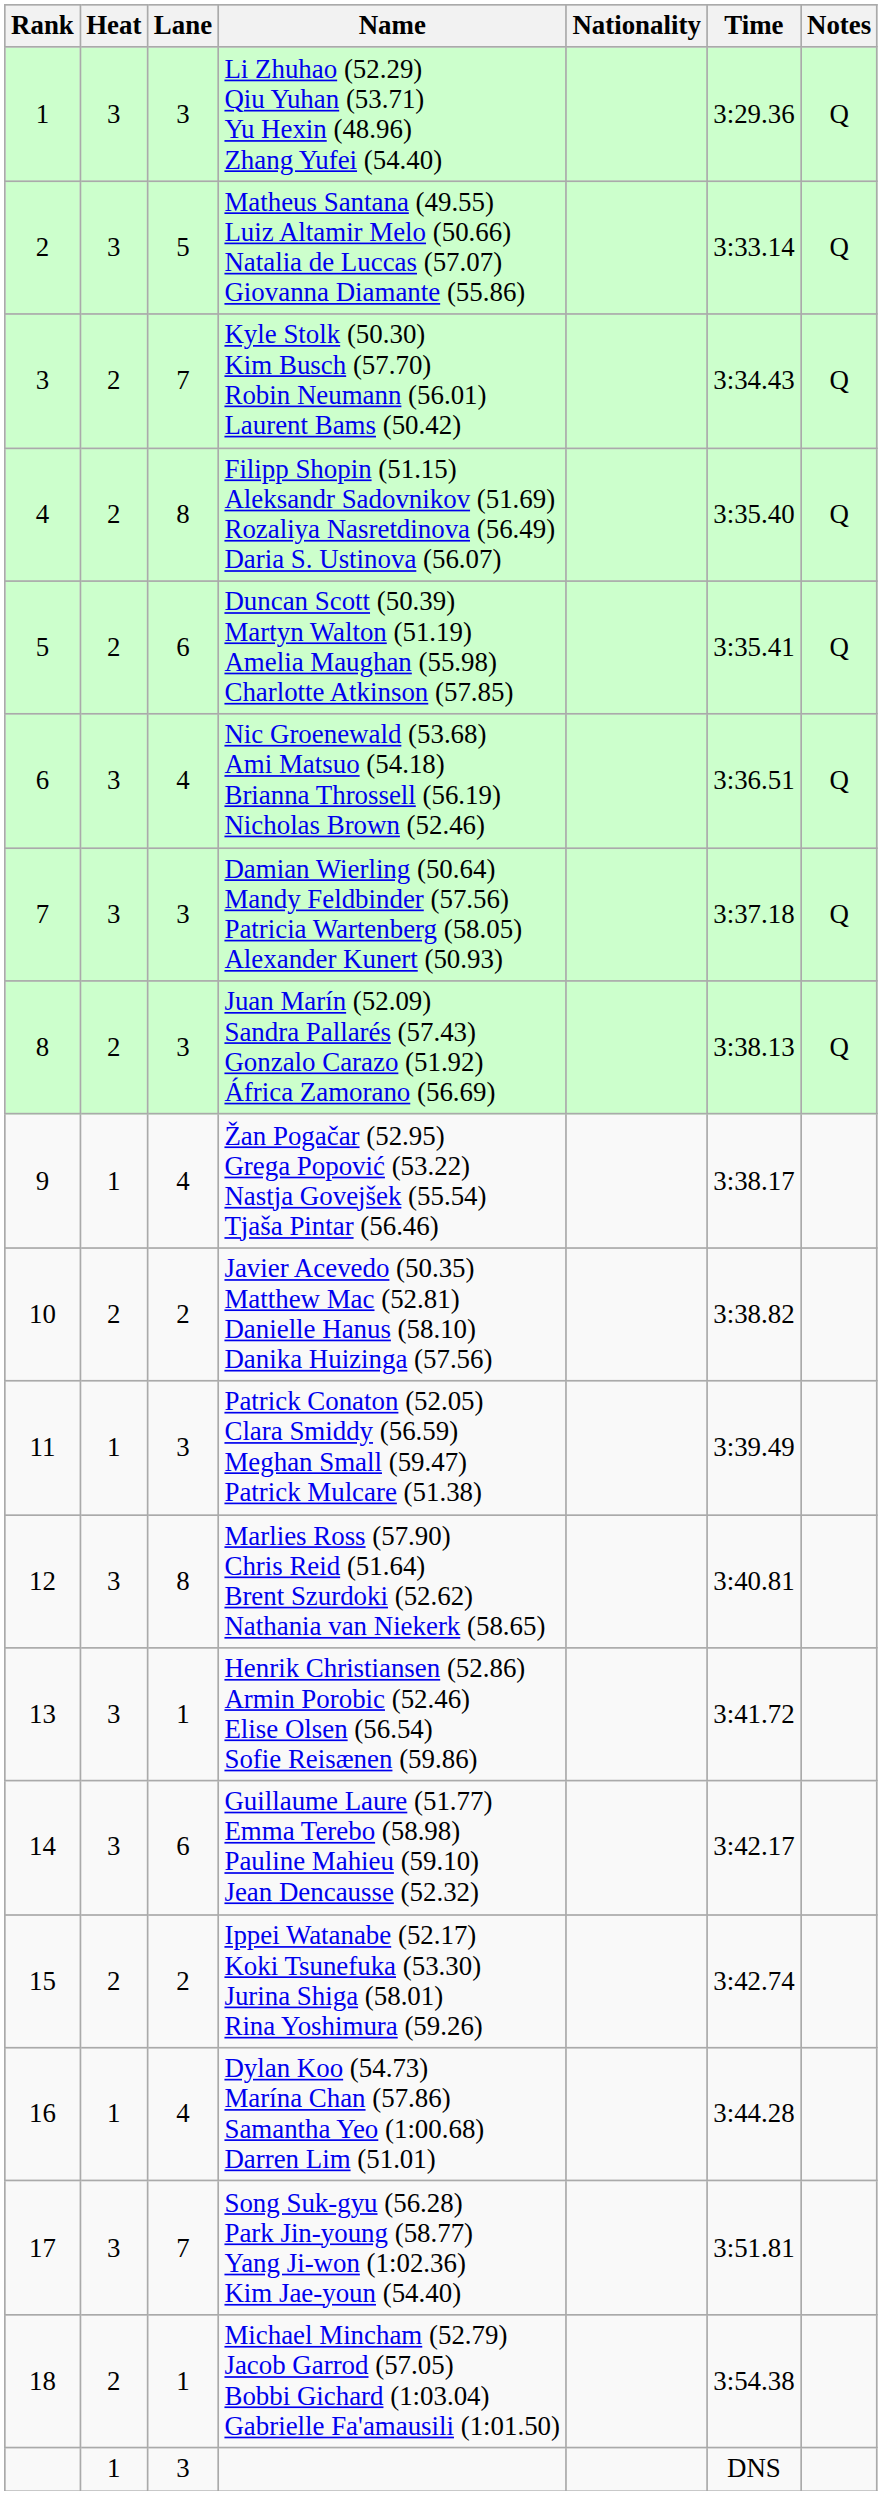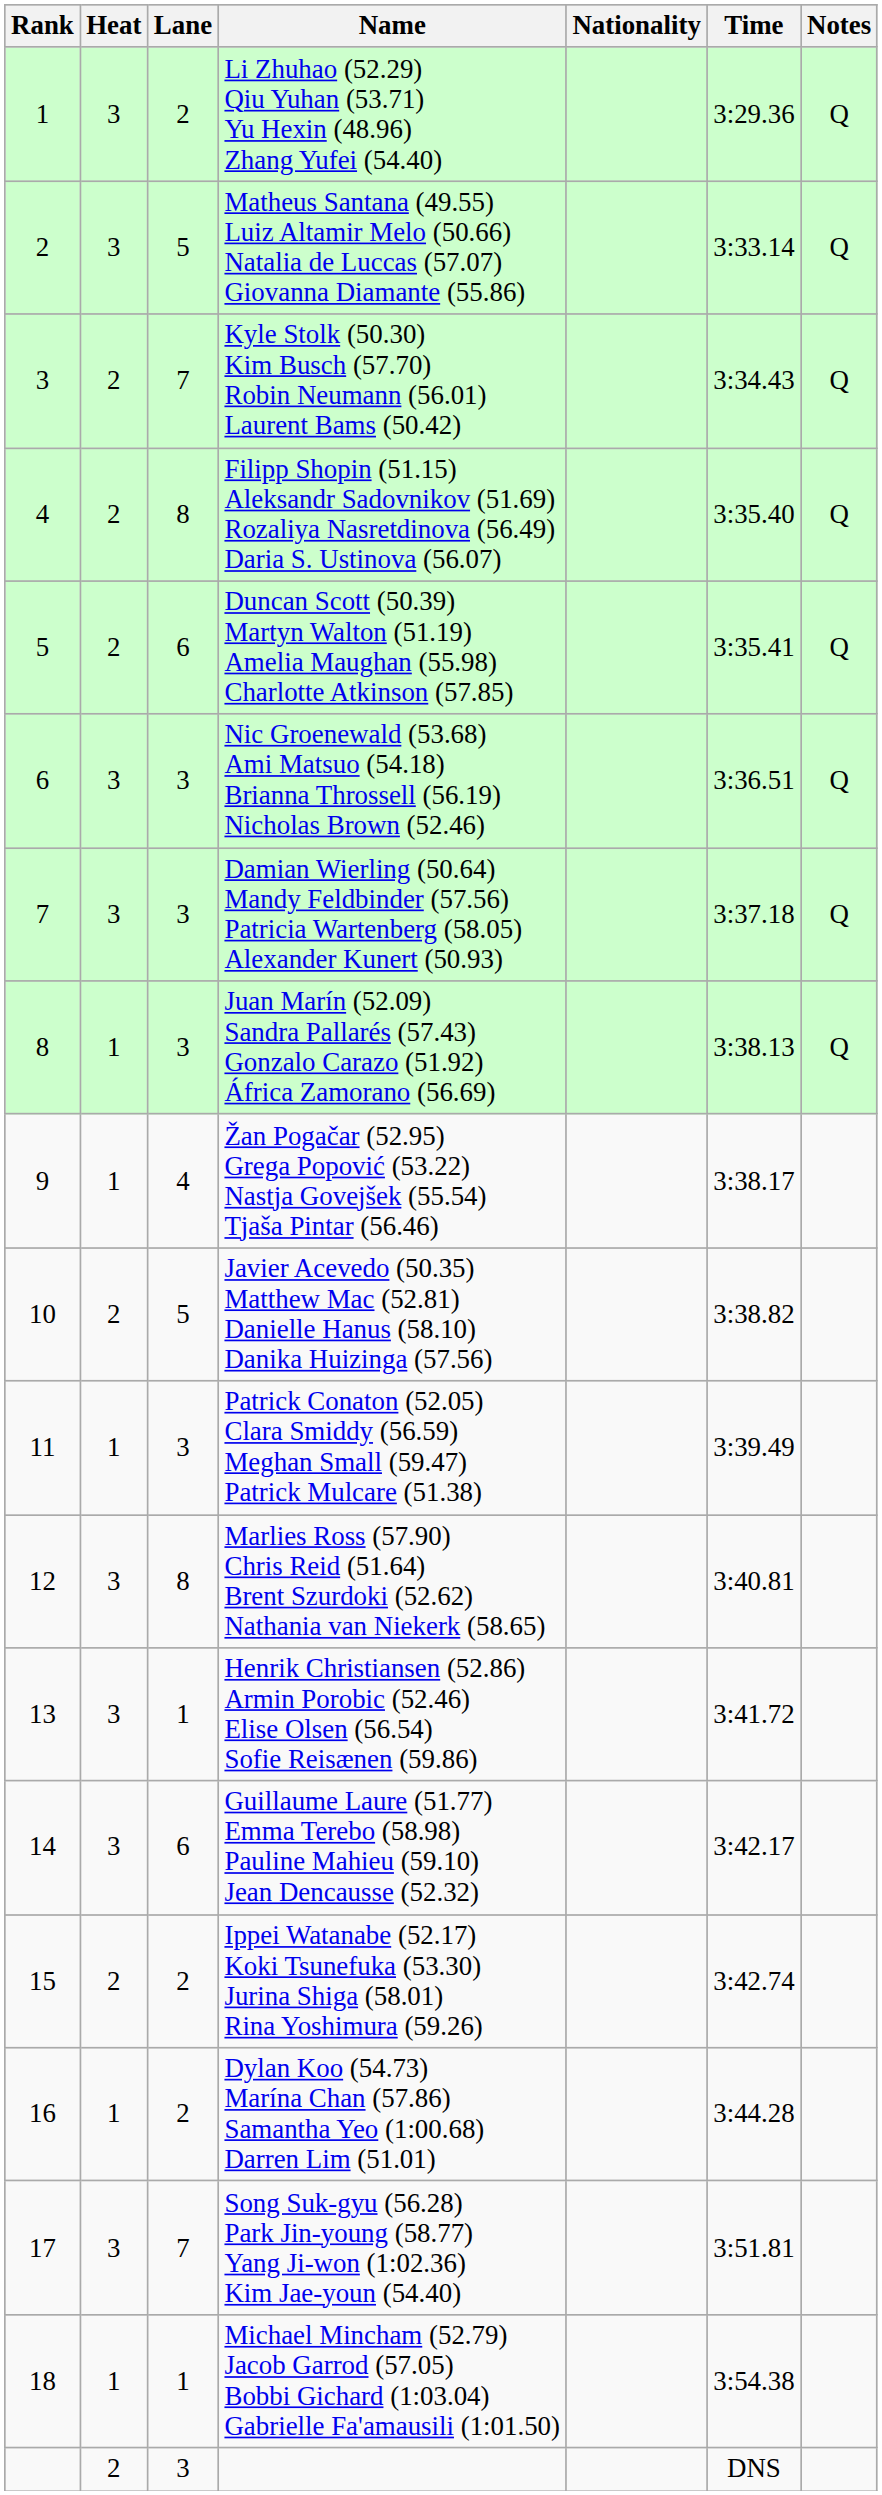(183, 113) 3 -> (183, 113) 2
(183, 780) 4 -> (183, 780) 3
(114, 1047) 2 -> (114, 1047) 1
(183, 1313) 2 -> (183, 1313) 5
(183, 2114) 4 -> (183, 2114) 2
(114, 2380) 2 -> (114, 2380) 1
(114, 2468) 1 -> (114, 2468) 2
